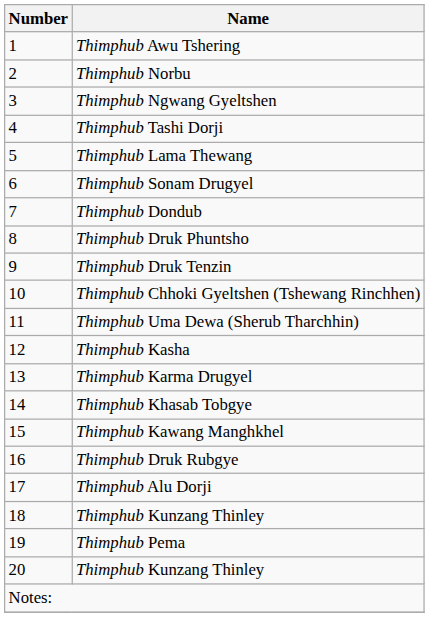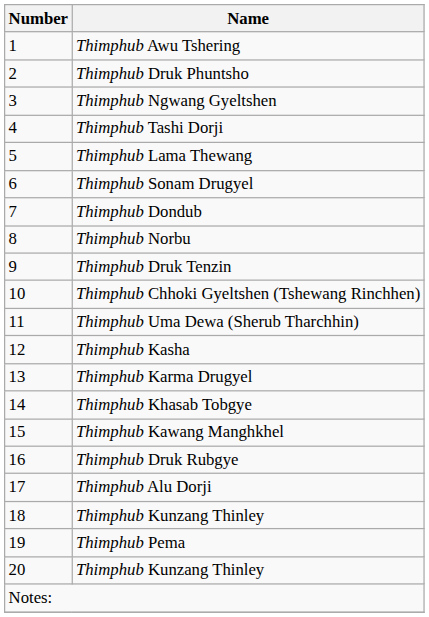(133, 73) Thimphub Norbu -> (162, 73) Thimphub Druk Phuntsho
(162, 238) Thimphub Druk Phuntsho -> (133, 238) Thimphub Norbu
